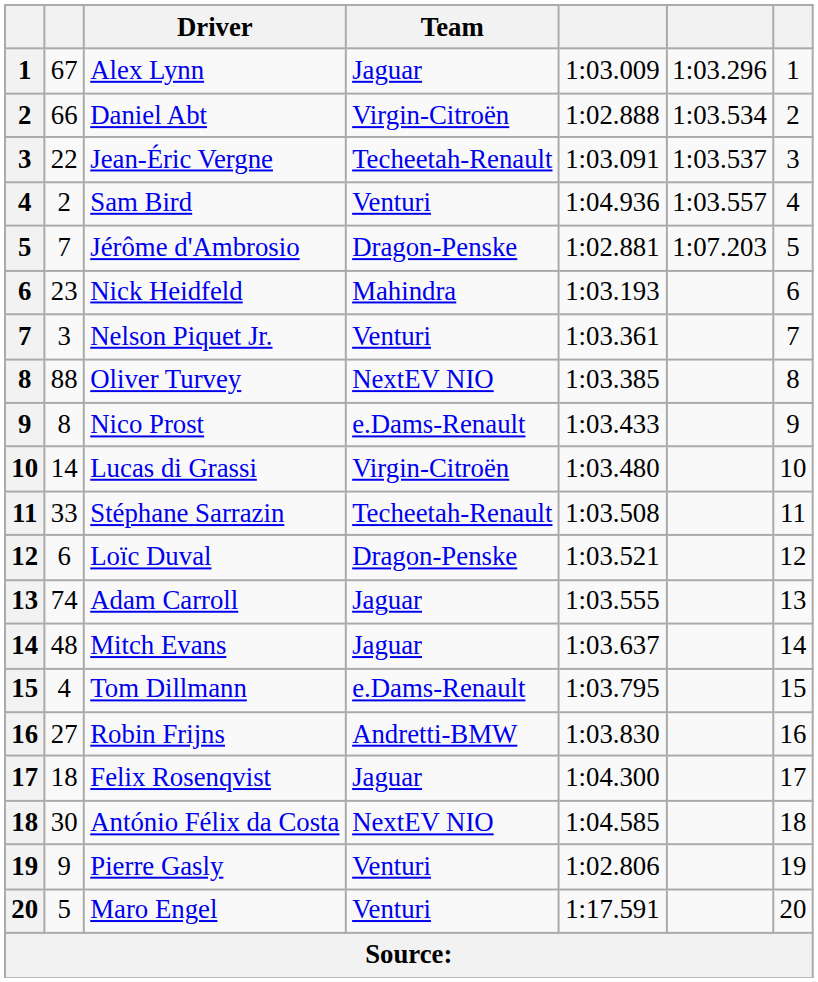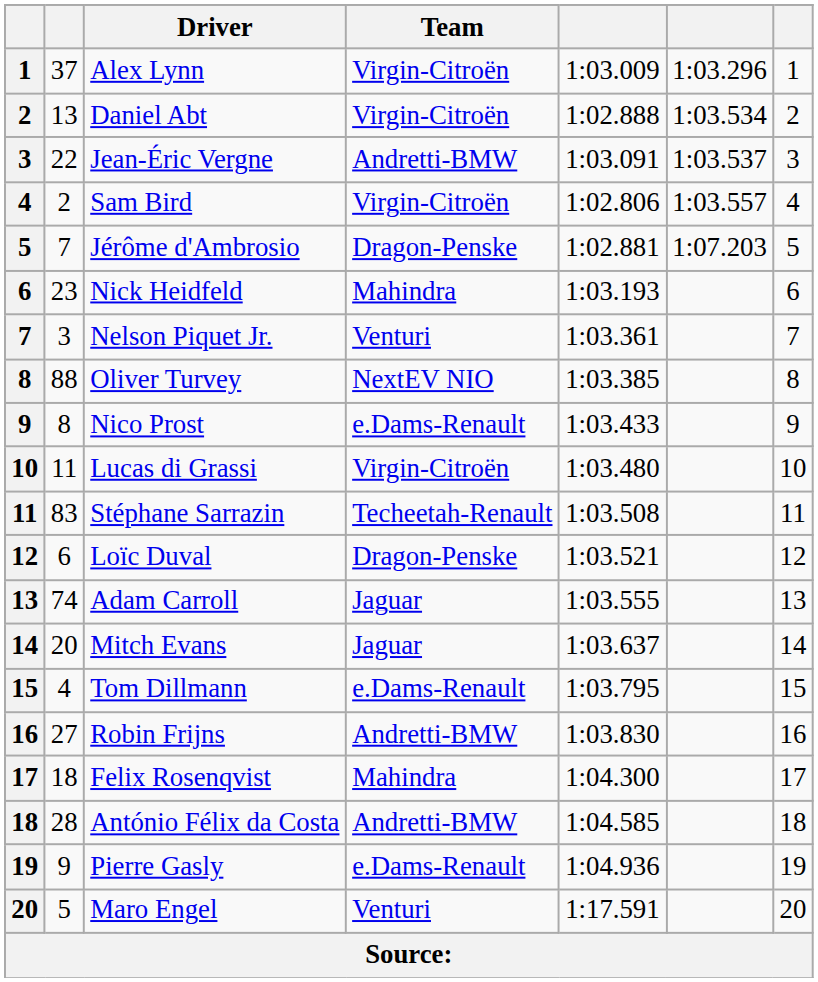(64, 70) 67 -> (64, 70) 37
(387, 70) Jaguar -> (431, 70) Virgin-Citroën
(64, 114) 66 -> (64, 114) 13
(452, 158) Techeetah-Renault -> (435, 158) Andretti-BMW
(392, 203) Venturi -> (431, 203) Virgin-Citroën
(612, 203) 1:04.936 -> (612, 203) 1:02.806
(64, 468) 14 -> (64, 468) 11
(64, 512) 33 -> (64, 512) 83
(64, 645) 48 -> (64, 645) 20
(387, 777) Jaguar -> (404, 777) Mahindra
(64, 821) 30 -> (64, 821) 28
(423, 821) NextEV NIO -> (435, 821) Andretti-BMW
(392, 866) Venturi -> (439, 866) e.Dams-Renault
(612, 866) 1:02.806 -> (612, 866) 1:04.936
